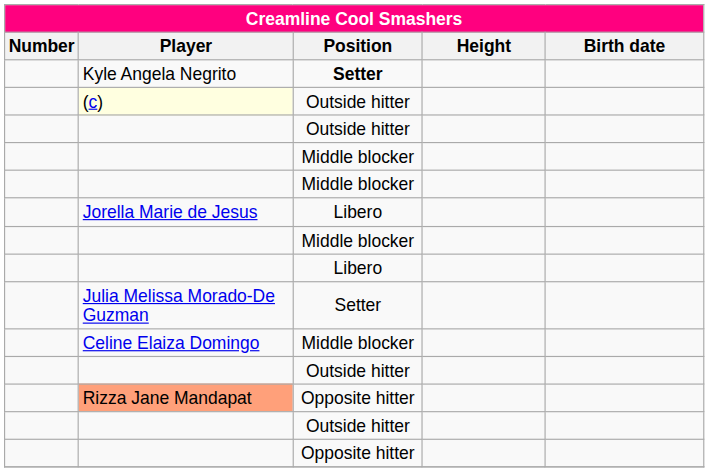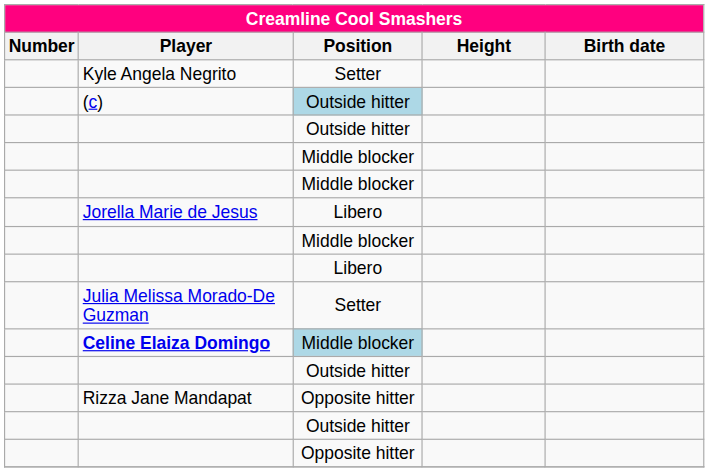(358, 74) bold -> (358, 74) normal
(93, 102) lightyellow background -> (93, 102) no background
(358, 102) no background -> (358, 102) lightblue background
(171, 343) normal -> (176, 343) bold
(358, 343) no background -> (358, 343) lightblue background
(167, 398) lightsalmon background -> (167, 398) no background
